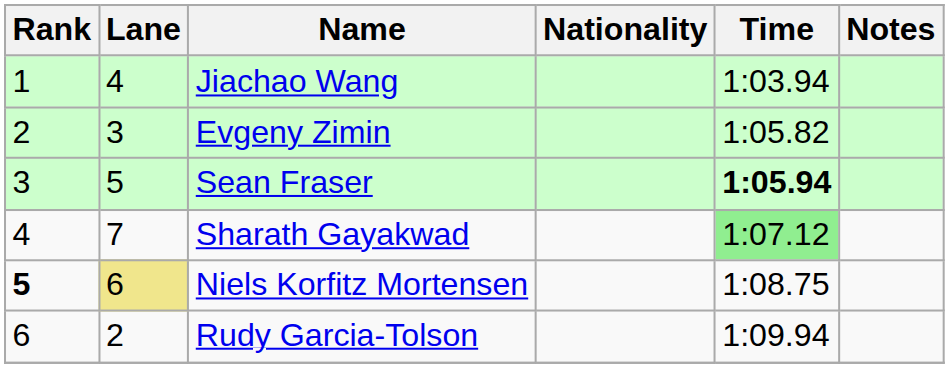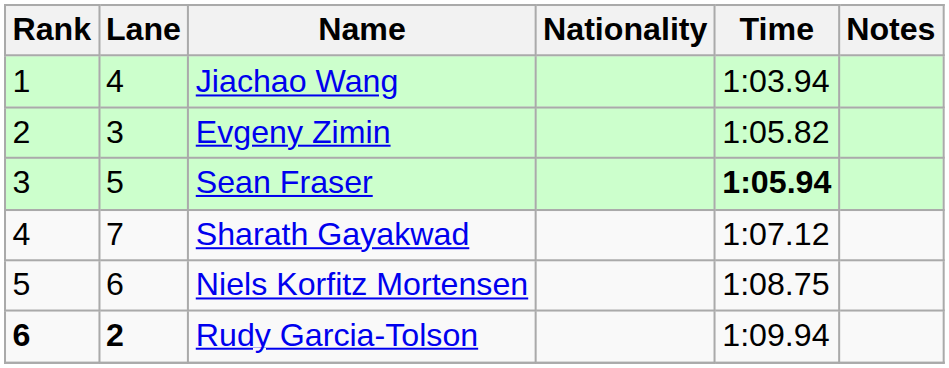(776, 234) lightgreen background -> (776, 234) no background
(21, 285) bold -> (21, 285) normal
(115, 285) khaki background -> (115, 285) no background
(21, 336) normal -> (21, 336) bold
(115, 336) normal -> (115, 336) bold
